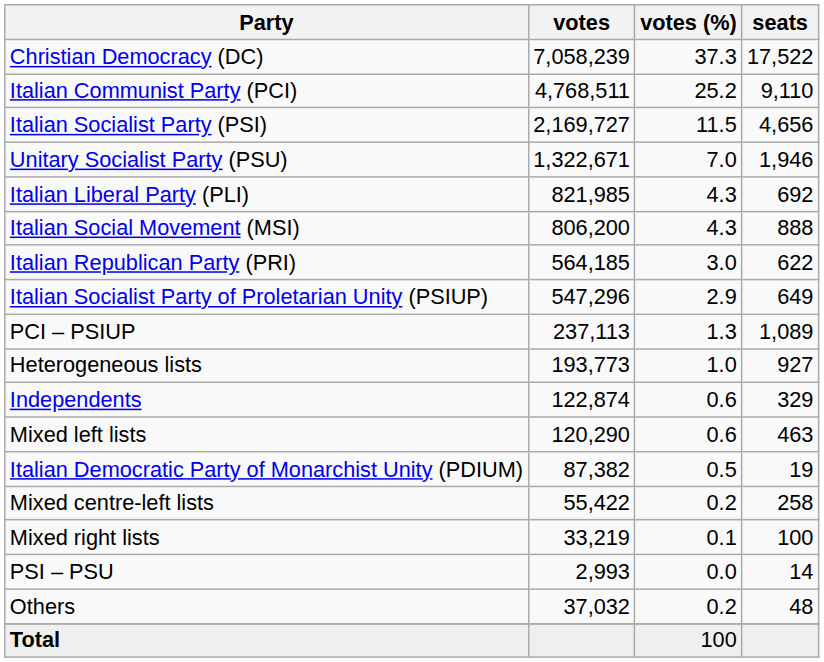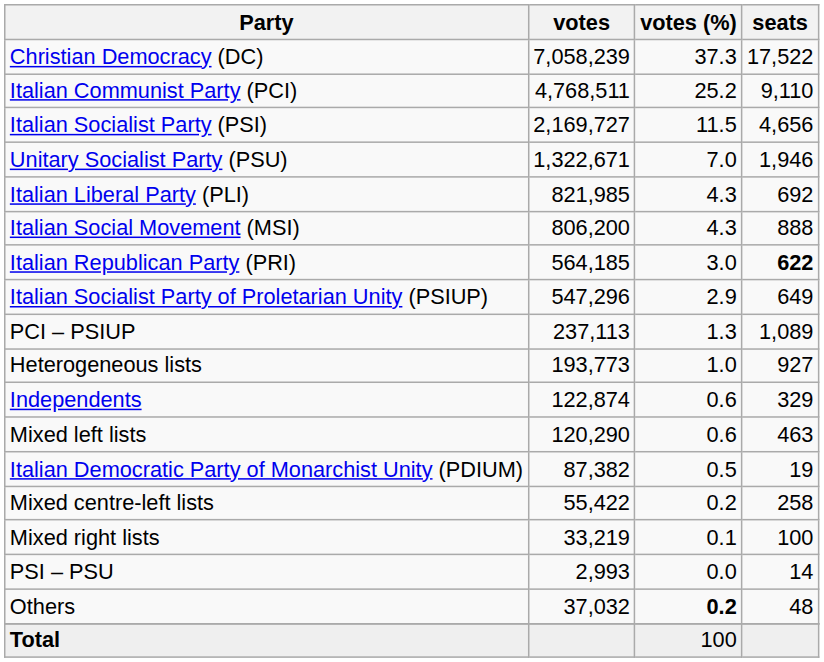(795, 263) normal -> (795, 263) bold
(722, 606) normal -> (722, 606) bold
